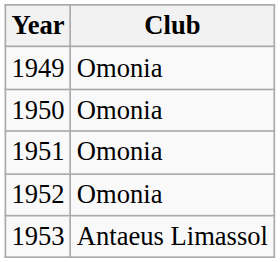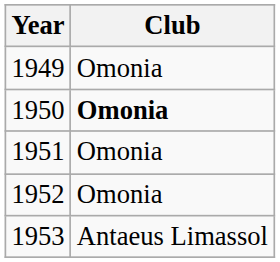(120, 109) normal -> (123, 109) bold
